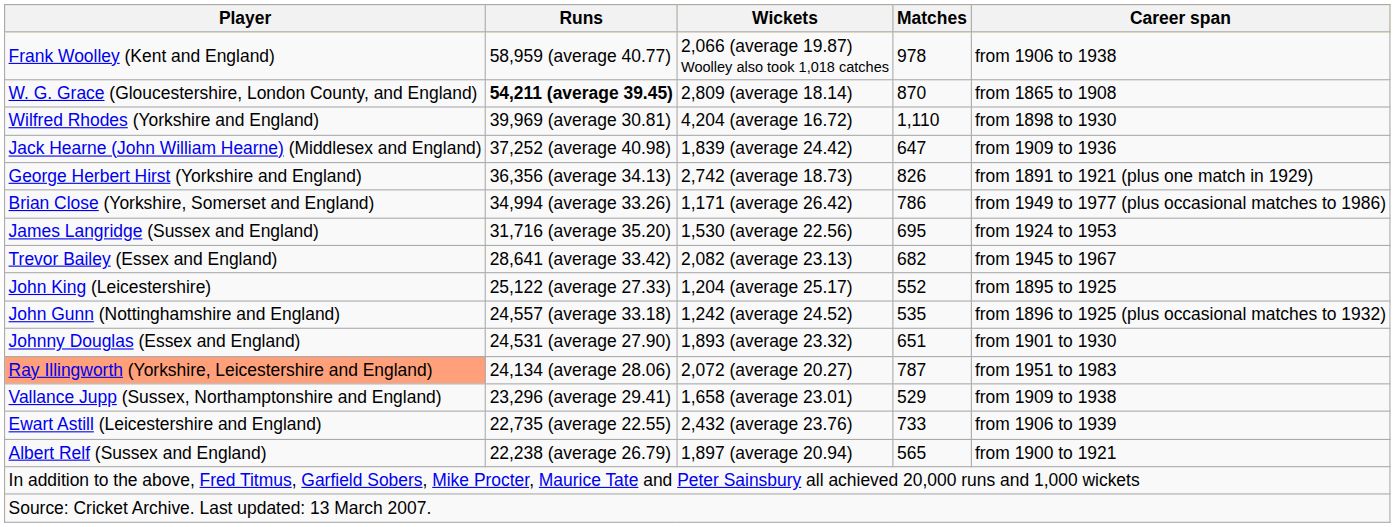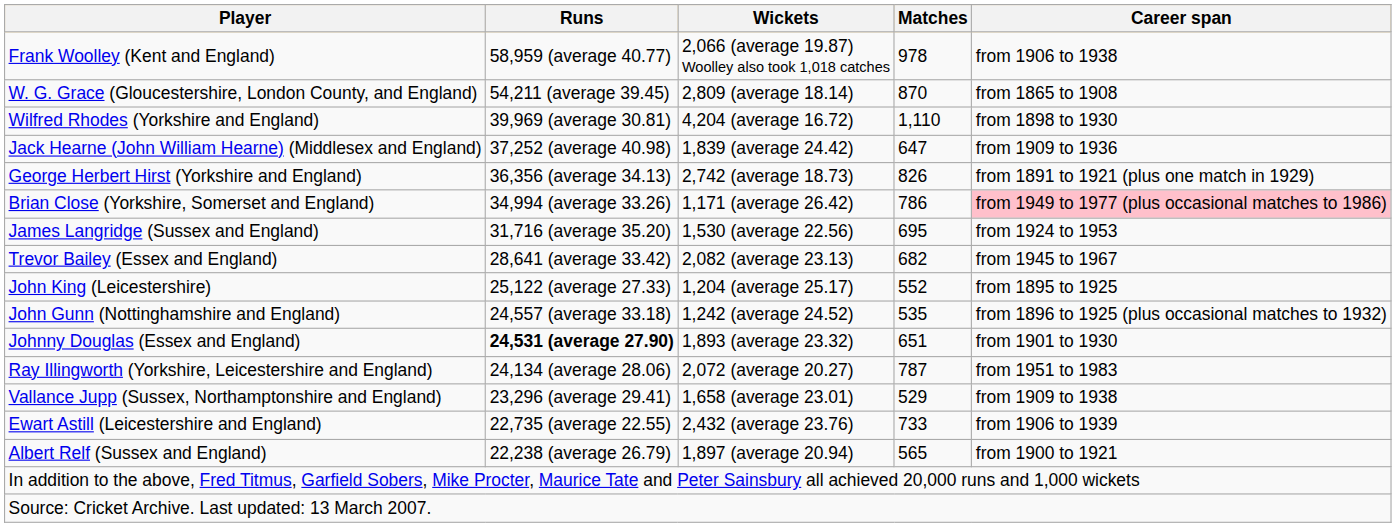(581, 93) bold -> (580, 93) normal
(1180, 203) no background -> (1181, 203) pink background
(580, 342) normal -> (582, 342) bold
(221, 369) lightsalmon background -> (221, 369) no background
